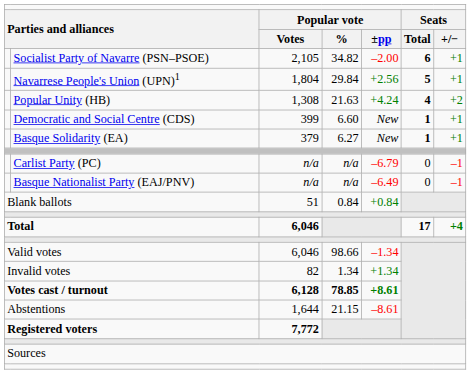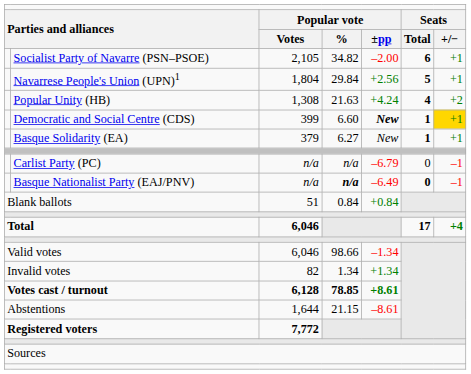(388, 119) normal -> (387, 119) bold
(456, 119) no background -> (456, 119) gold background
(351, 182) normal -> (351, 182) bold
(428, 182) normal -> (428, 182) bold
